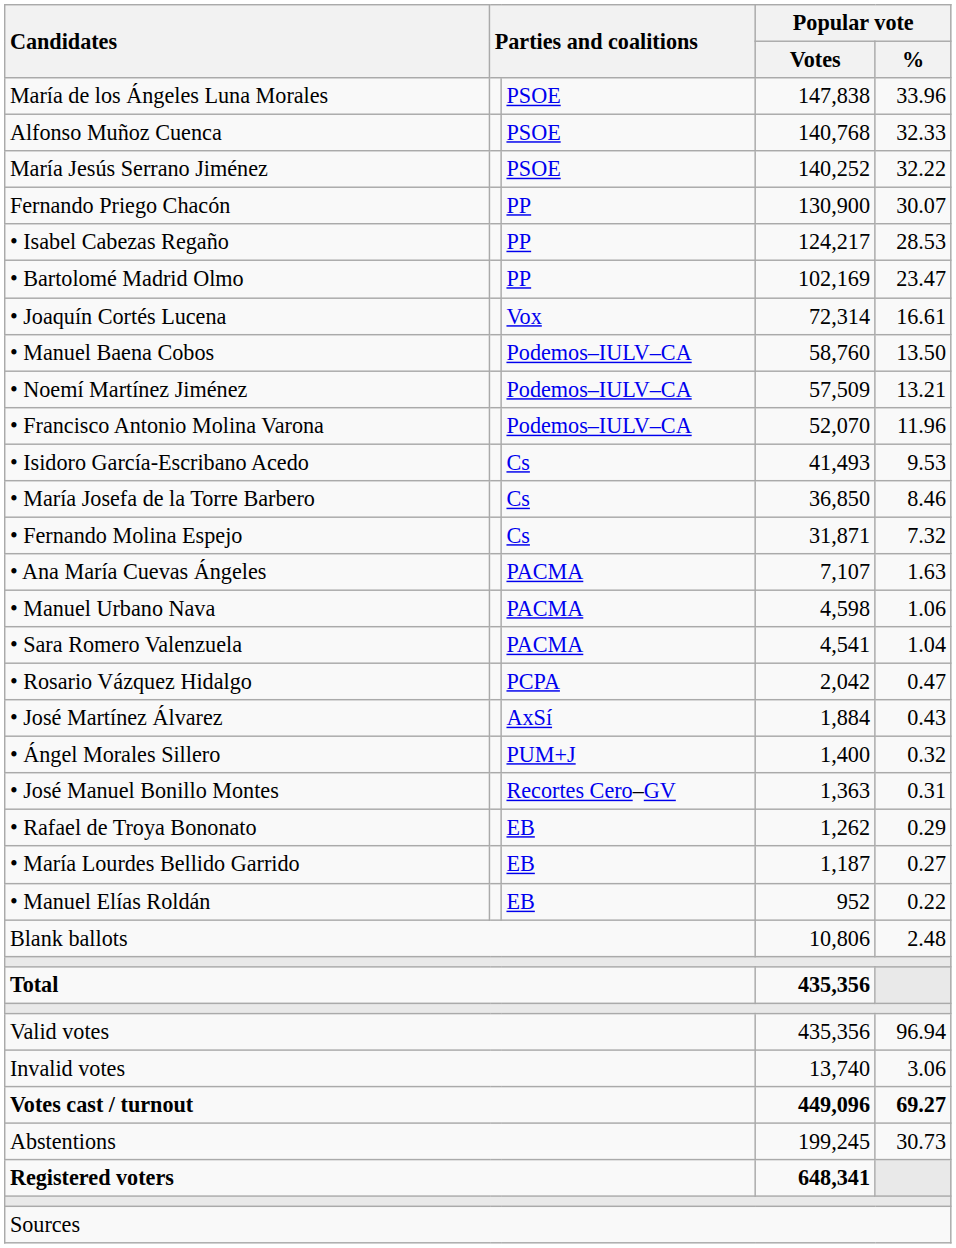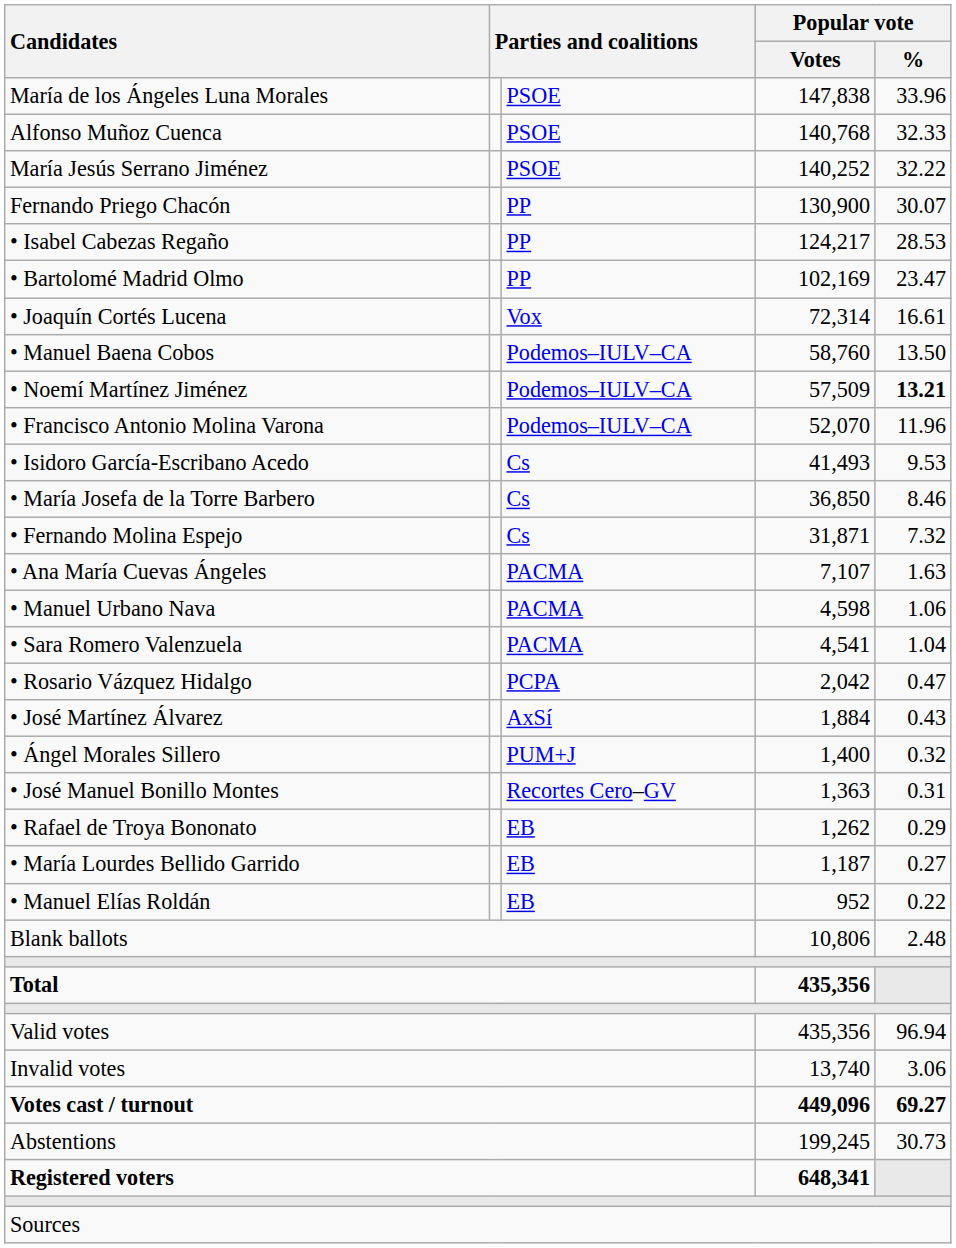(921, 388) normal -> (921, 388) bold
